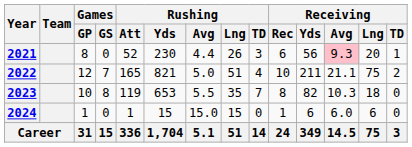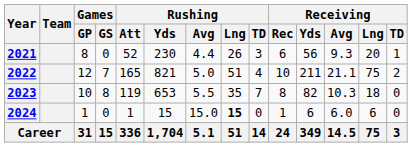(342, 54) pink background -> (342, 54) no background
(235, 113) normal -> (235, 113) bold
